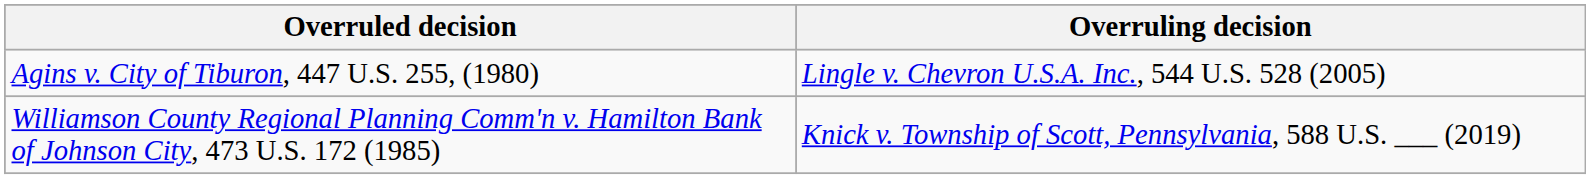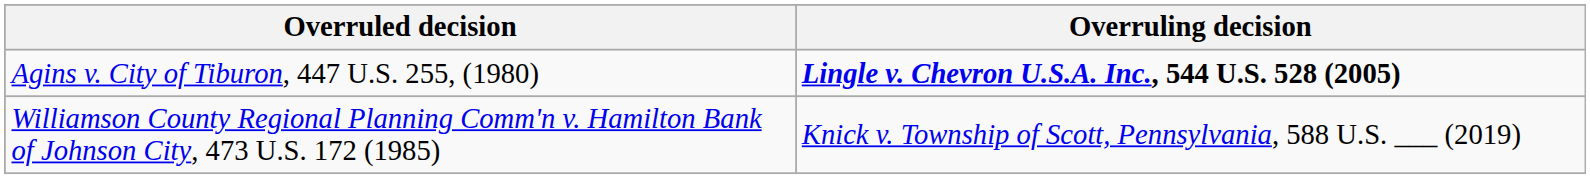(1094, 72) normal -> (1101, 72) bold
